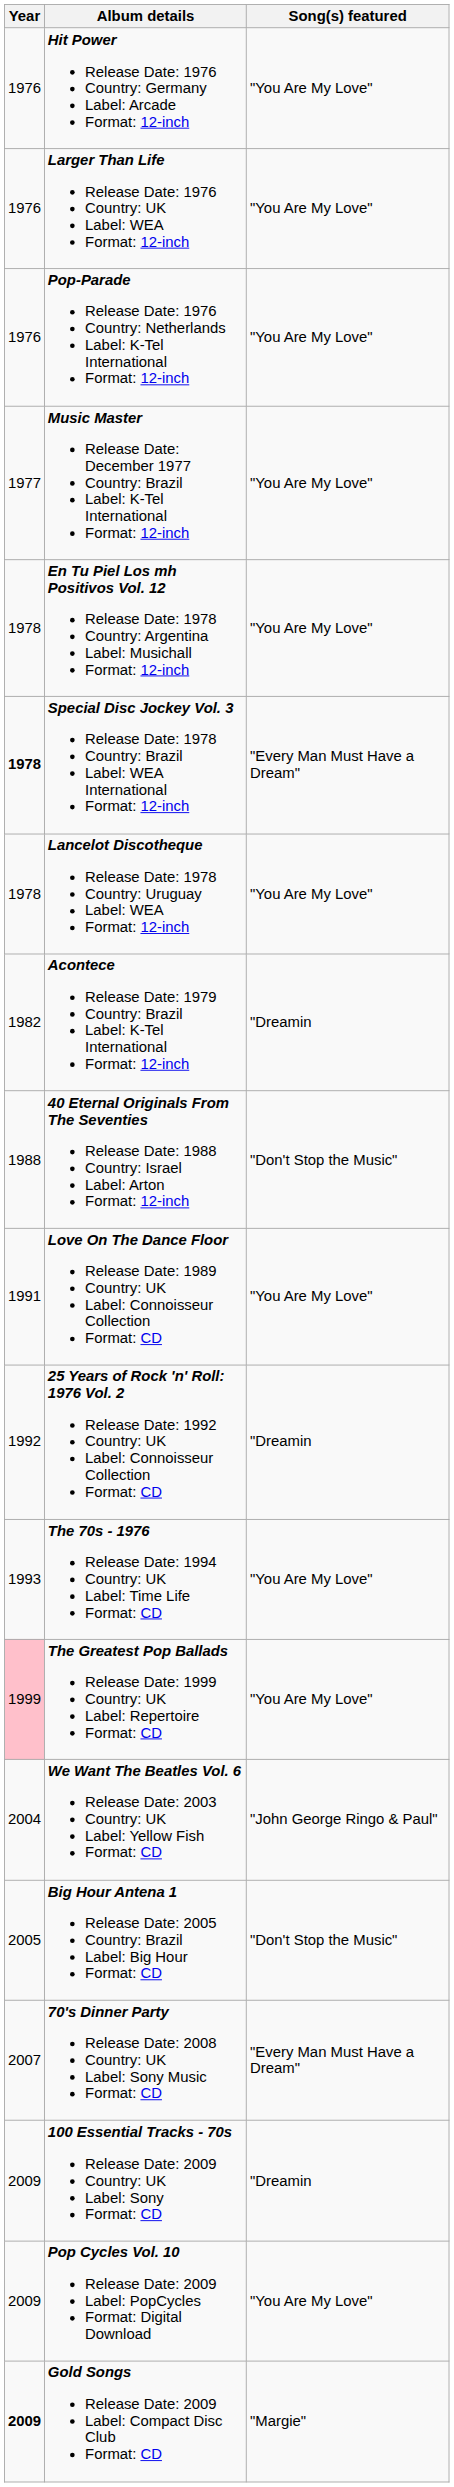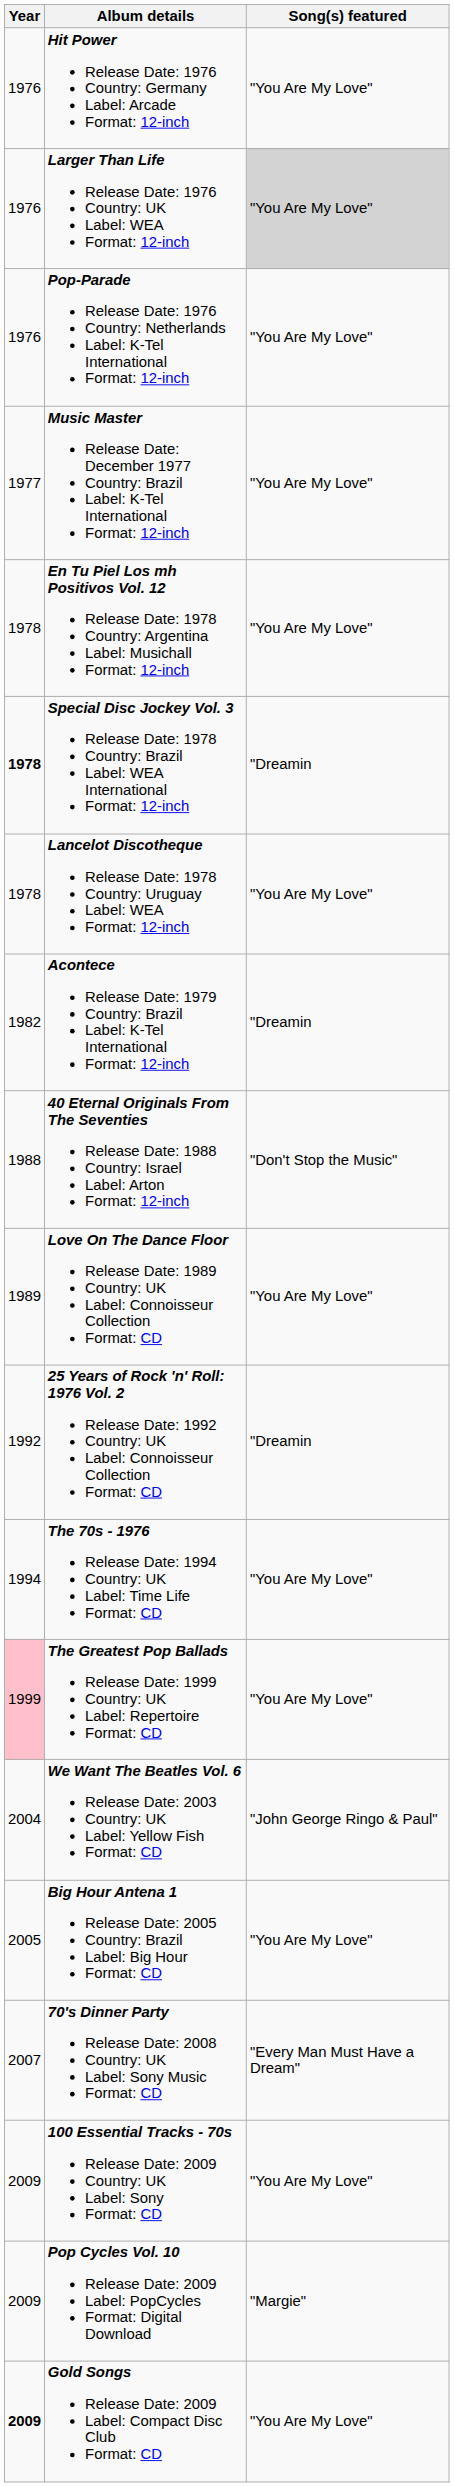(311, 208) no background -> (311, 208) lightgrey background
(332, 765) "Every Man Must Have a Dream" -> (281, 765) "Dreamin
(24, 1296) 1991 -> (24, 1296) 1989
(24, 1579) 1993 -> (24, 1579) 1994
(324, 1940) "Don't Stop the Music" -> (311, 1940) "You Are My Love"
(281, 2180) "Dreamin -> (311, 2180) "You Are My Love"
(311, 2301) "You Are My Love" -> (278, 2301) "Margie"
(278, 2421) "Margie" -> (311, 2421) "You Are My Love"
